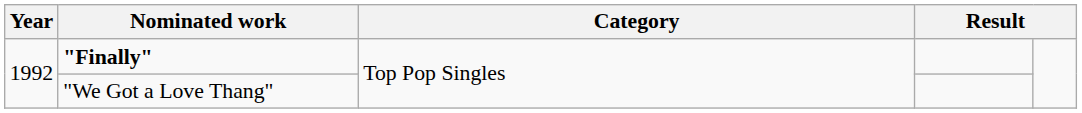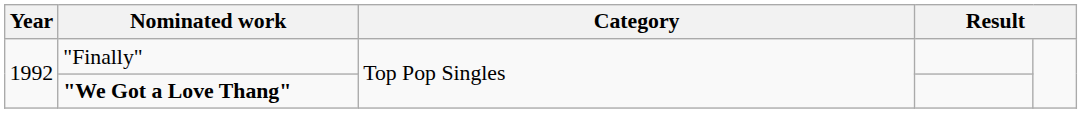(108, 56) bold -> (103, 56) normal
(168, 90) normal -> (177, 90) bold
